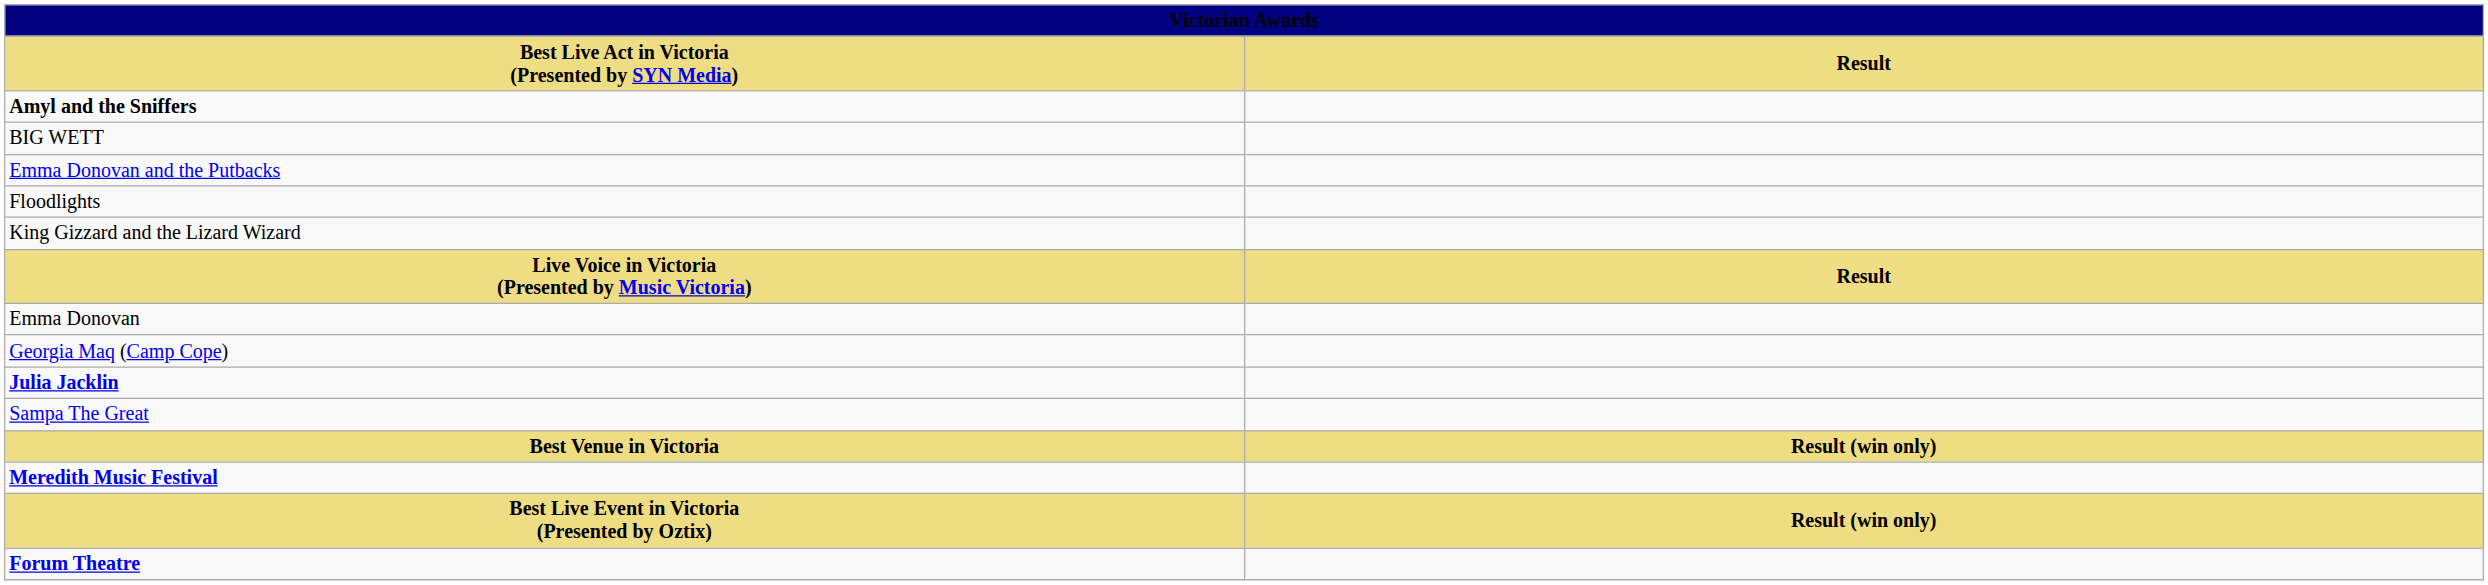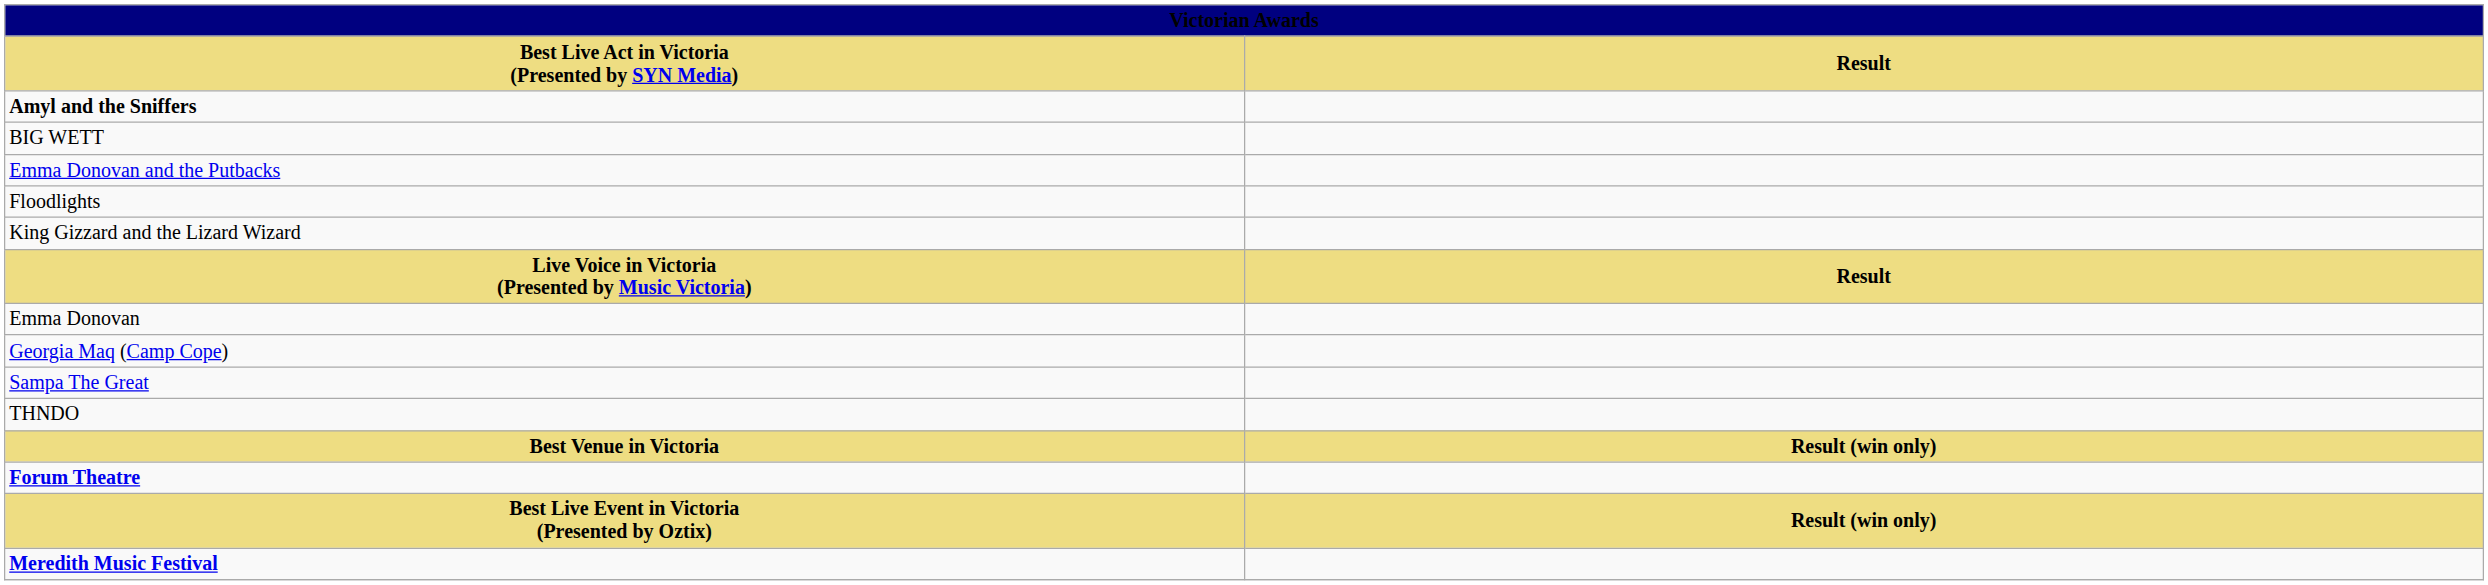- row: (64, 382)
+ row: (44, 414)
rows swapped: (75, 563) <-> (113, 477)
